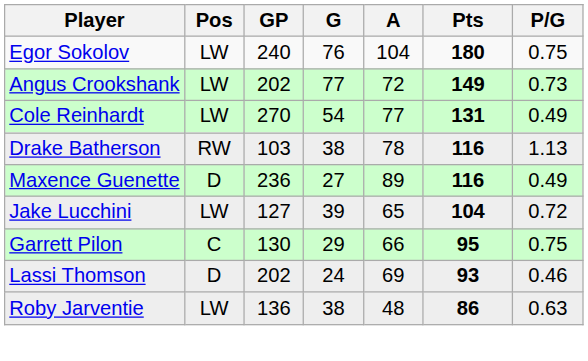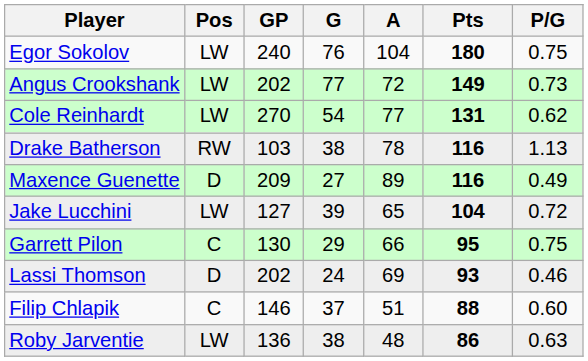(548, 116) 0.49 -> (548, 116) 0.62
(274, 180) 236 -> (274, 180) 209
+ row: (64, 308)
